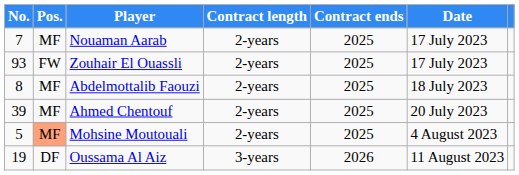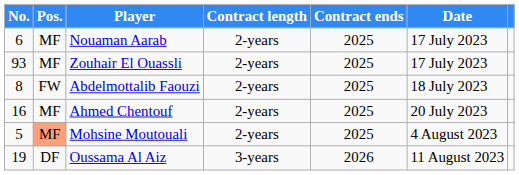(19, 39) 7 -> (19, 39) 6
(50, 63) FW -> (50, 63) MF
(50, 87) MF -> (50, 87) FW
(19, 110) 39 -> (19, 110) 16
